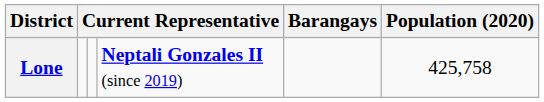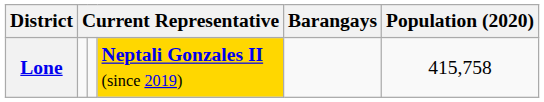(182, 66) no background -> (182, 66) gold background
(460, 67) 425,758 -> (460, 67) 415,758
